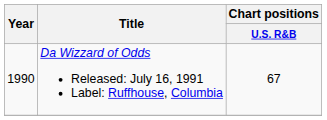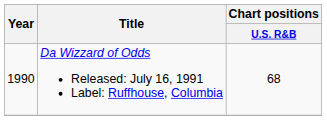(274, 79) 67 -> (274, 79) 68
